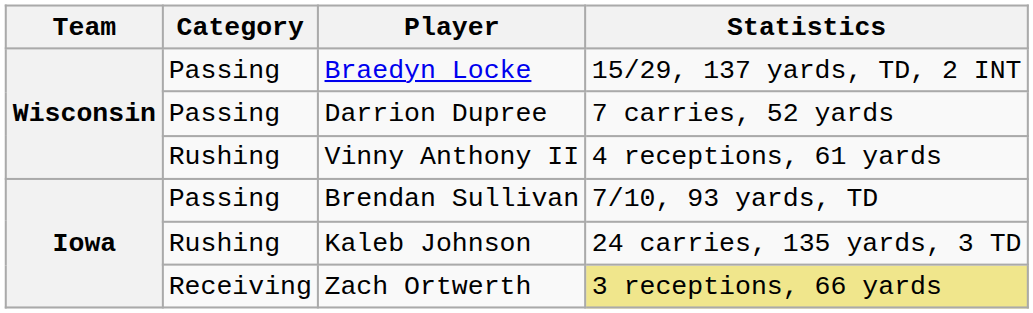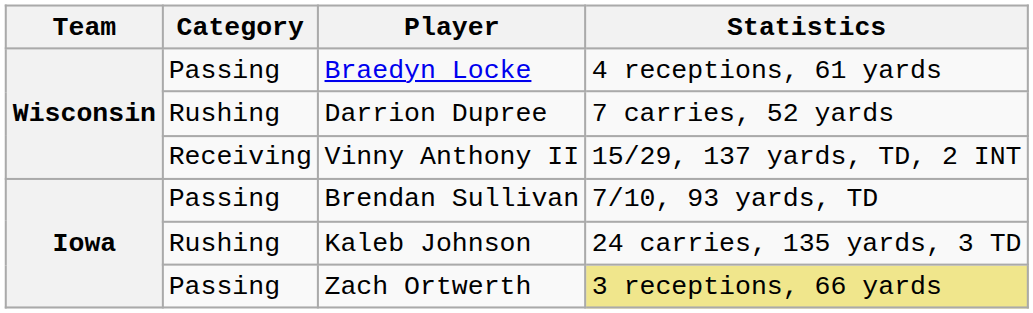(807, 70) 15/29, 137 yards, TD, 2 INT -> (767, 70) 4 receptions, 61 yards
(224, 114) Passing -> (224, 114) Rushing
(224, 157) Rushing -> (240, 157) Receiving
(767, 157) 4 receptions, 61 yards -> (807, 157) 15/29, 137 yards, TD, 2 INT
(240, 286) Receiving -> (224, 286) Passing
